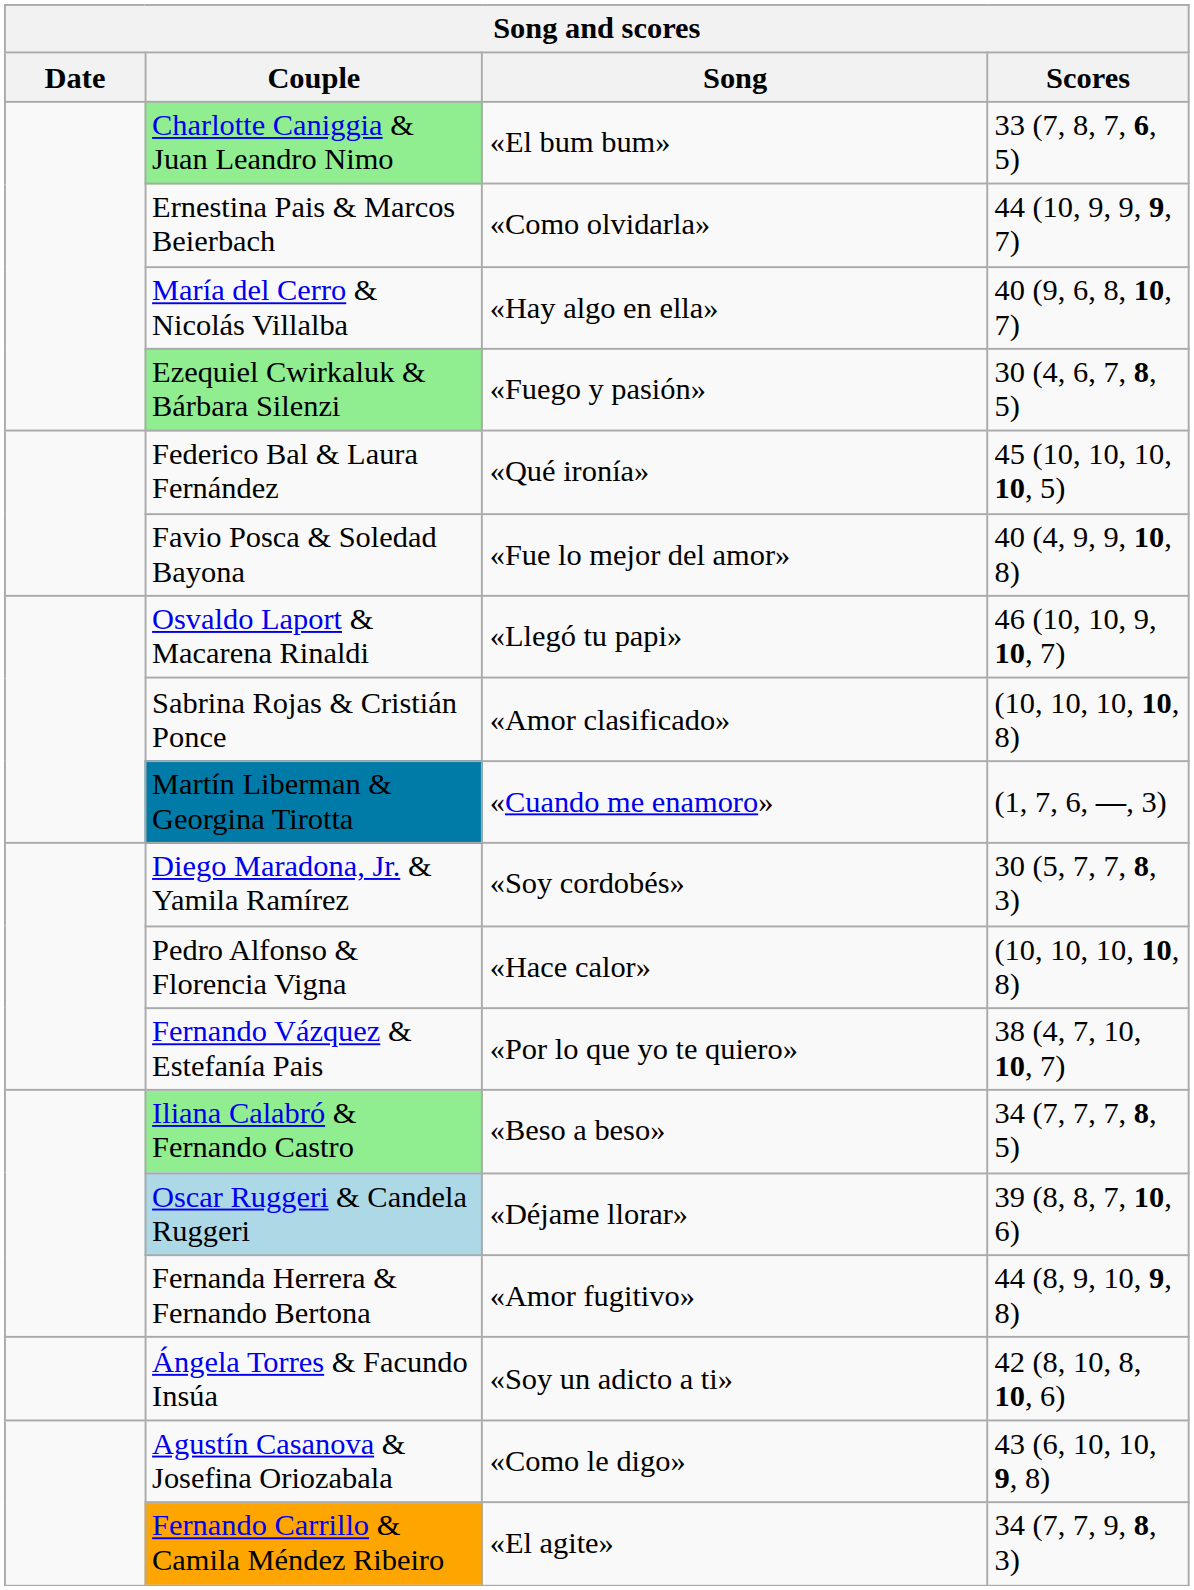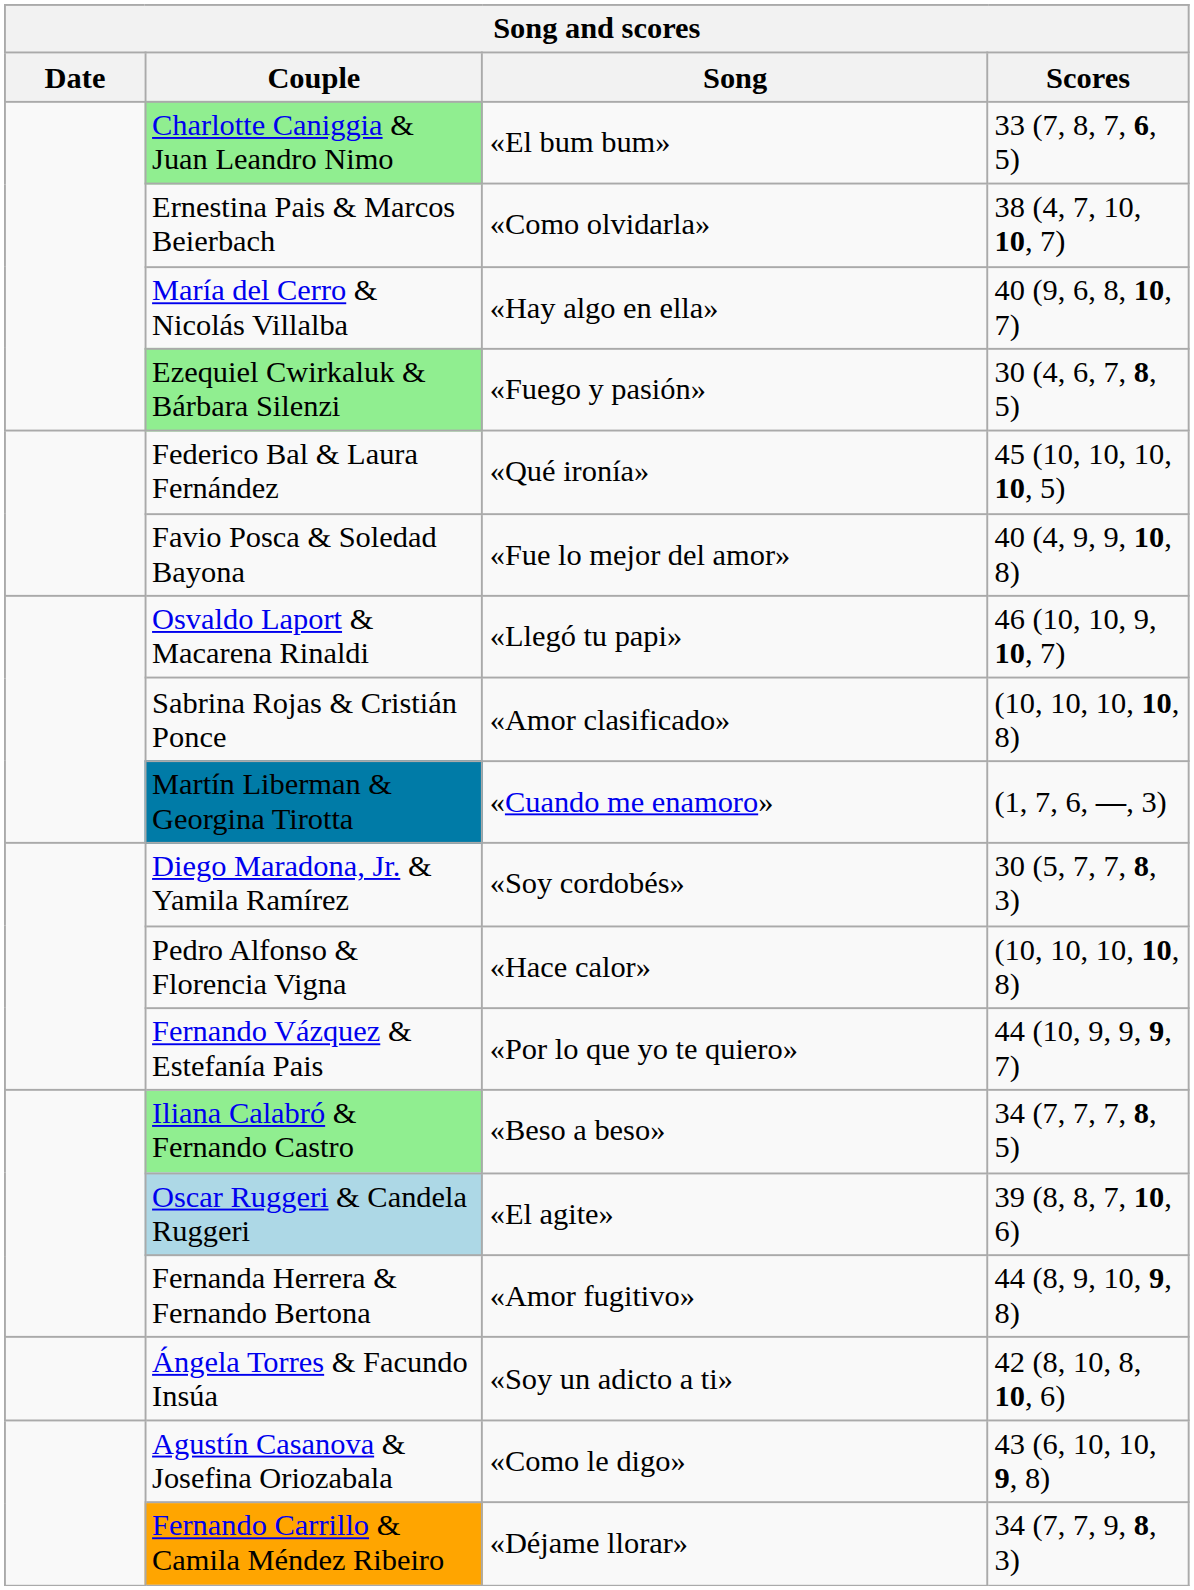(1083, 224) 44 (10, 9, 9, 9, 7) -> (1068, 224) 38 (4, 7, 10, 10, 7)
(1068, 1048) 38 (4, 7, 10, 10, 7) -> (1083, 1048) 44 (10, 9, 9, 9, 7)
(589, 1213) «Déjame llorar» -> (552, 1213) «El agite»
(552, 1543) «El agite» -> (589, 1543) «Déjame llorar»
